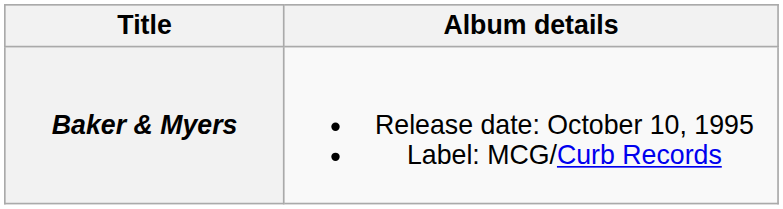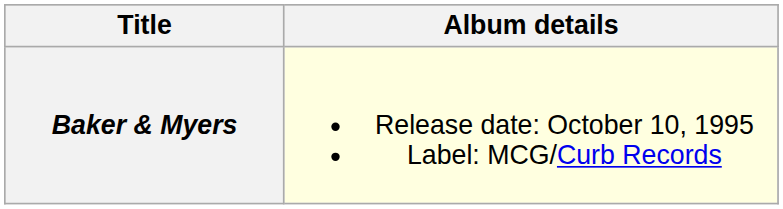(531, 140) no background -> (531, 140) lightyellow background
